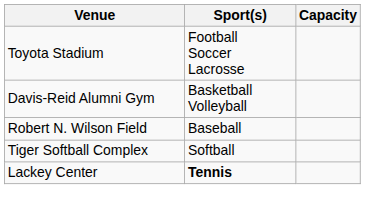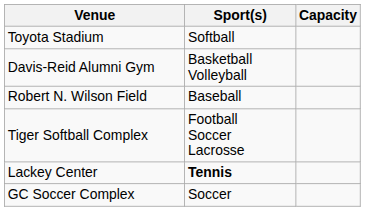(216, 53) Football Soccer Lacrosse -> (211, 37) Softball
(211, 150) Softball -> (216, 135) Football Soccer Lacrosse
+ row: (71, 194)
